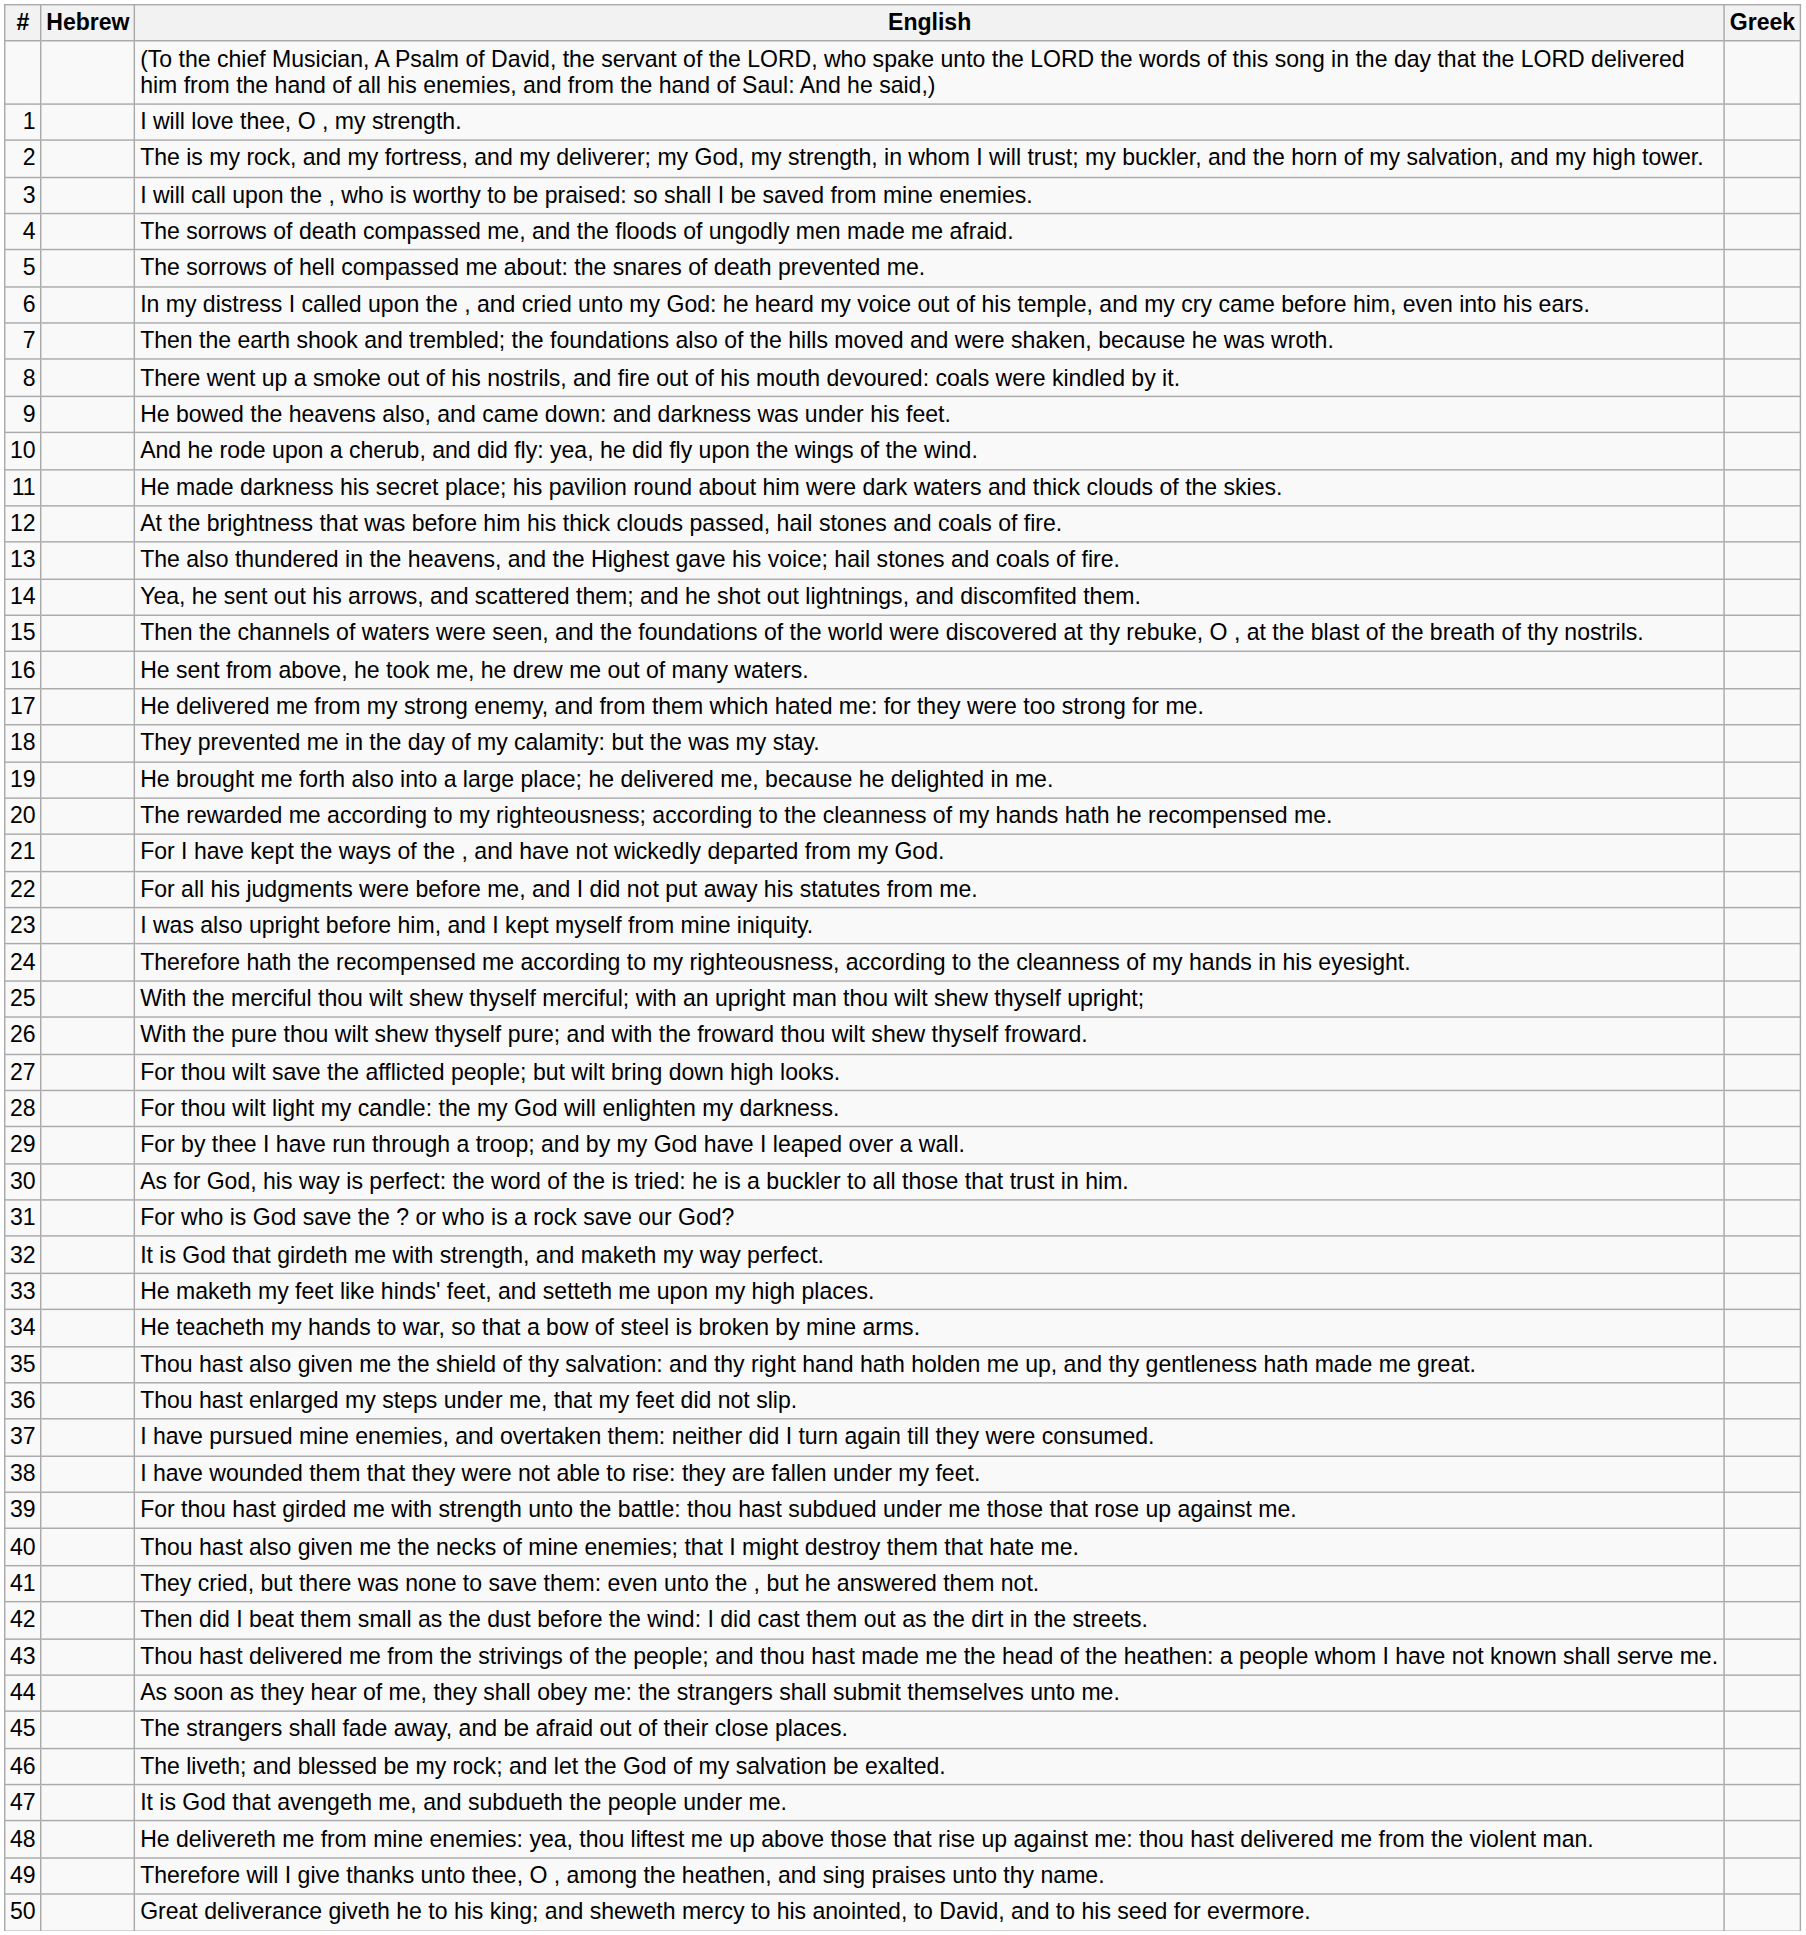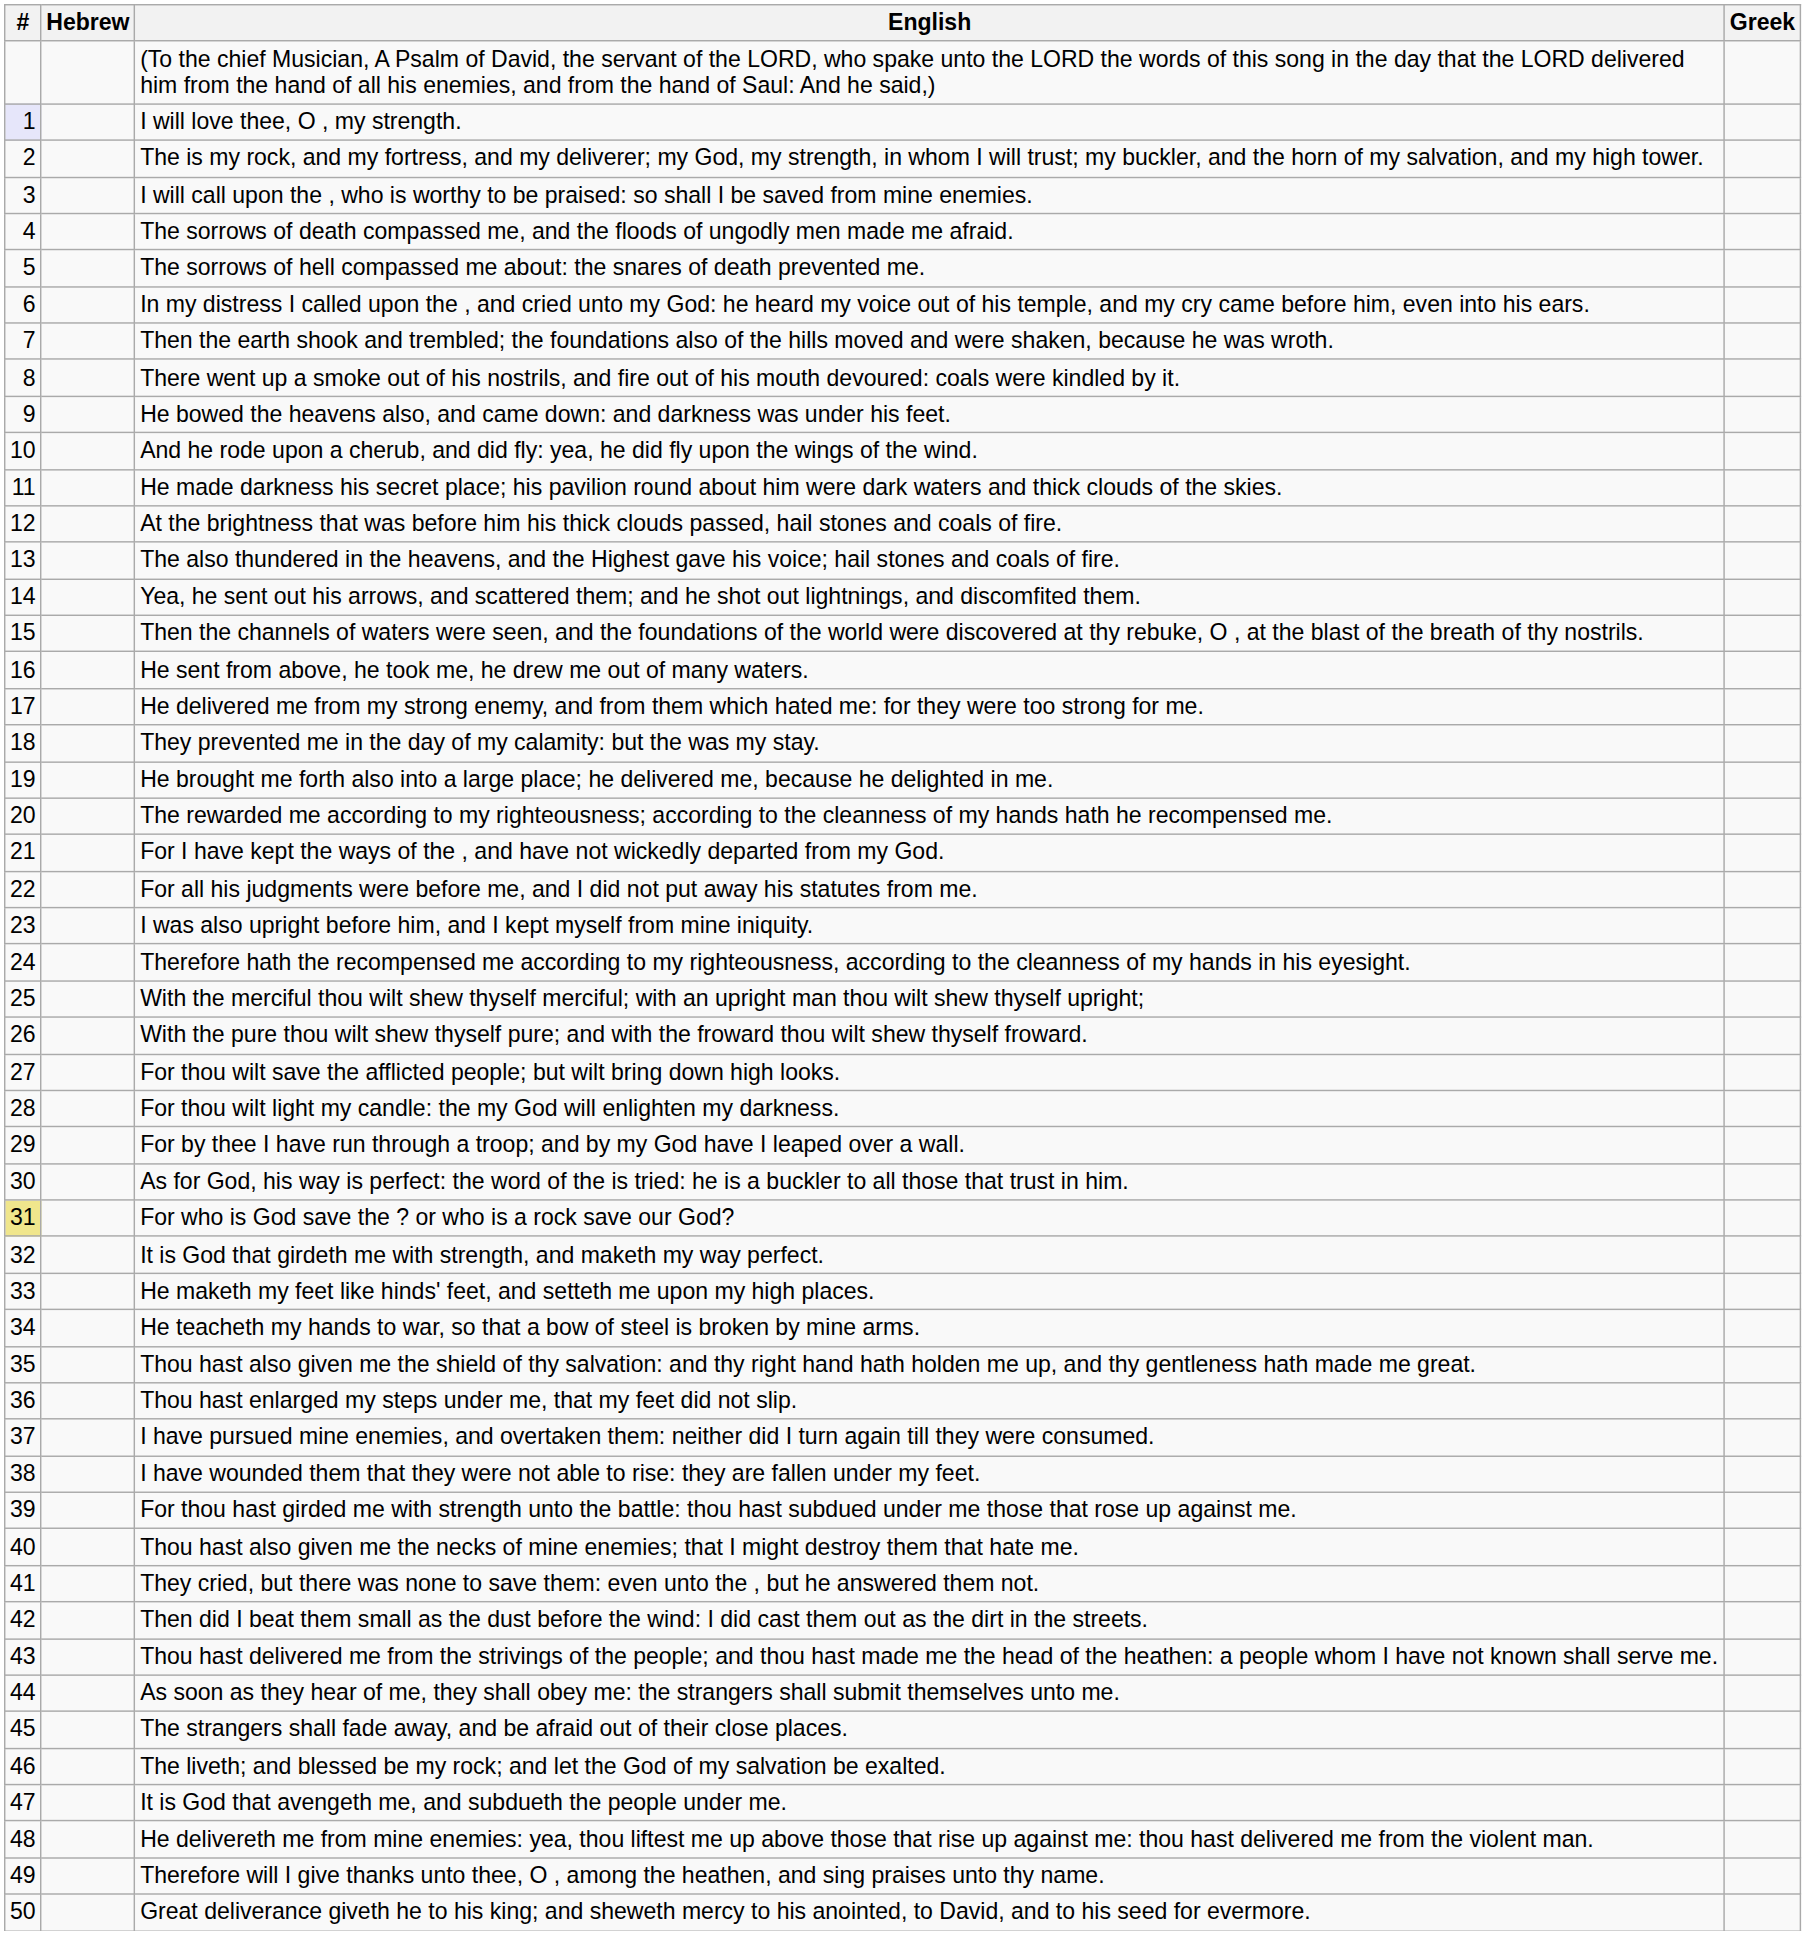(29, 121) no background -> (29, 121) lavender background
(23, 1217) no background -> (23, 1217) khaki background
